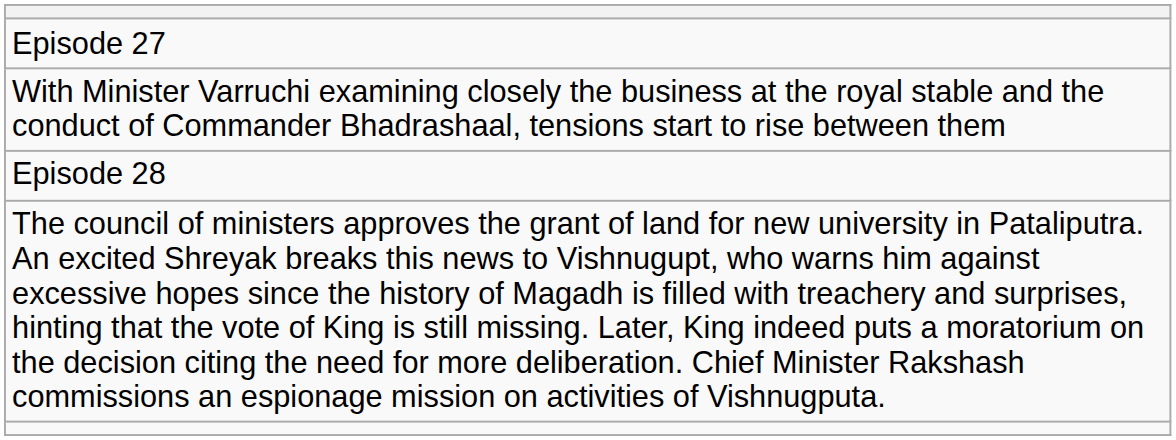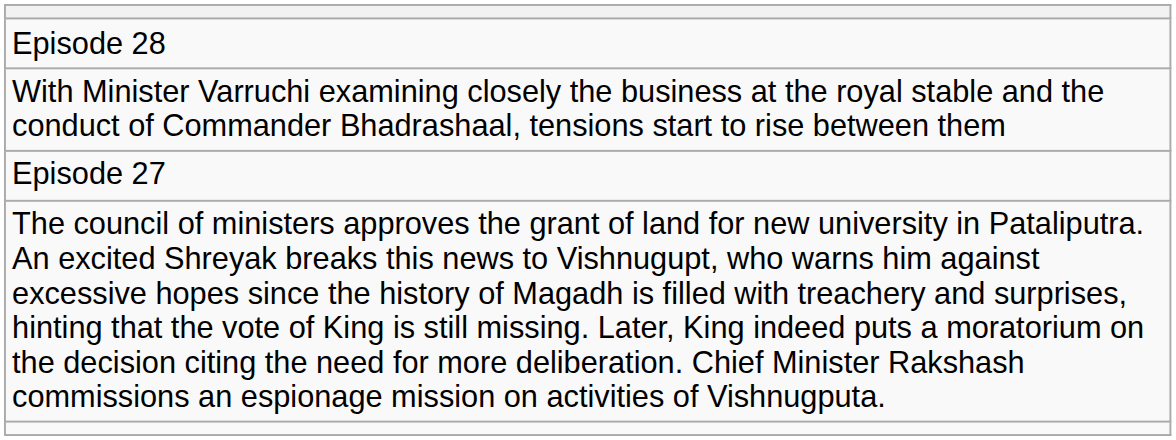(89, 43) Episode 27 -> (89, 43) Episode 28
(89, 175) Episode 28 -> (89, 175) Episode 27
